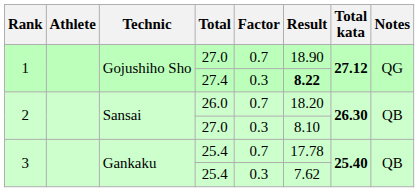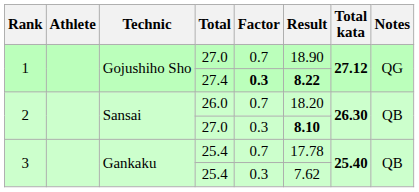(259, 80) normal -> (259, 80) bold
(307, 127) normal -> (307, 127) bold
